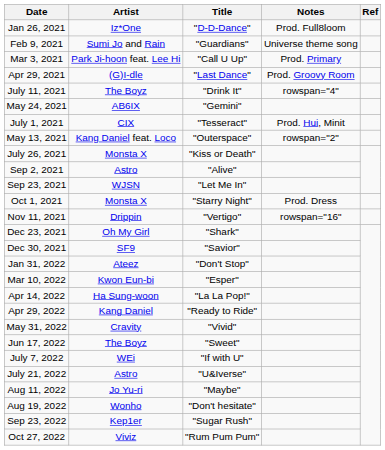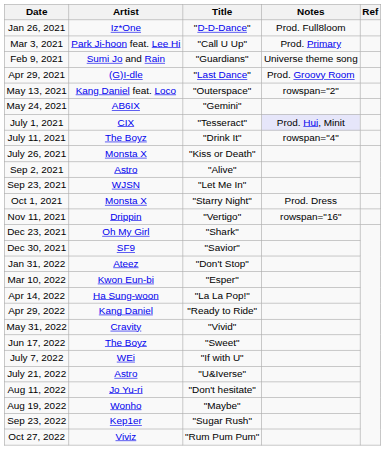rows swapped: (37, 43) <-> (37, 59)
rows swapped: (37, 138) <-> (37, 91)
(311, 122) no background -> (311, 122) lavender background
(222, 389) "Maybe" -> (222, 389) "Don't hesitate"
(222, 405) "Don't hesitate" -> (222, 405) "Maybe"
